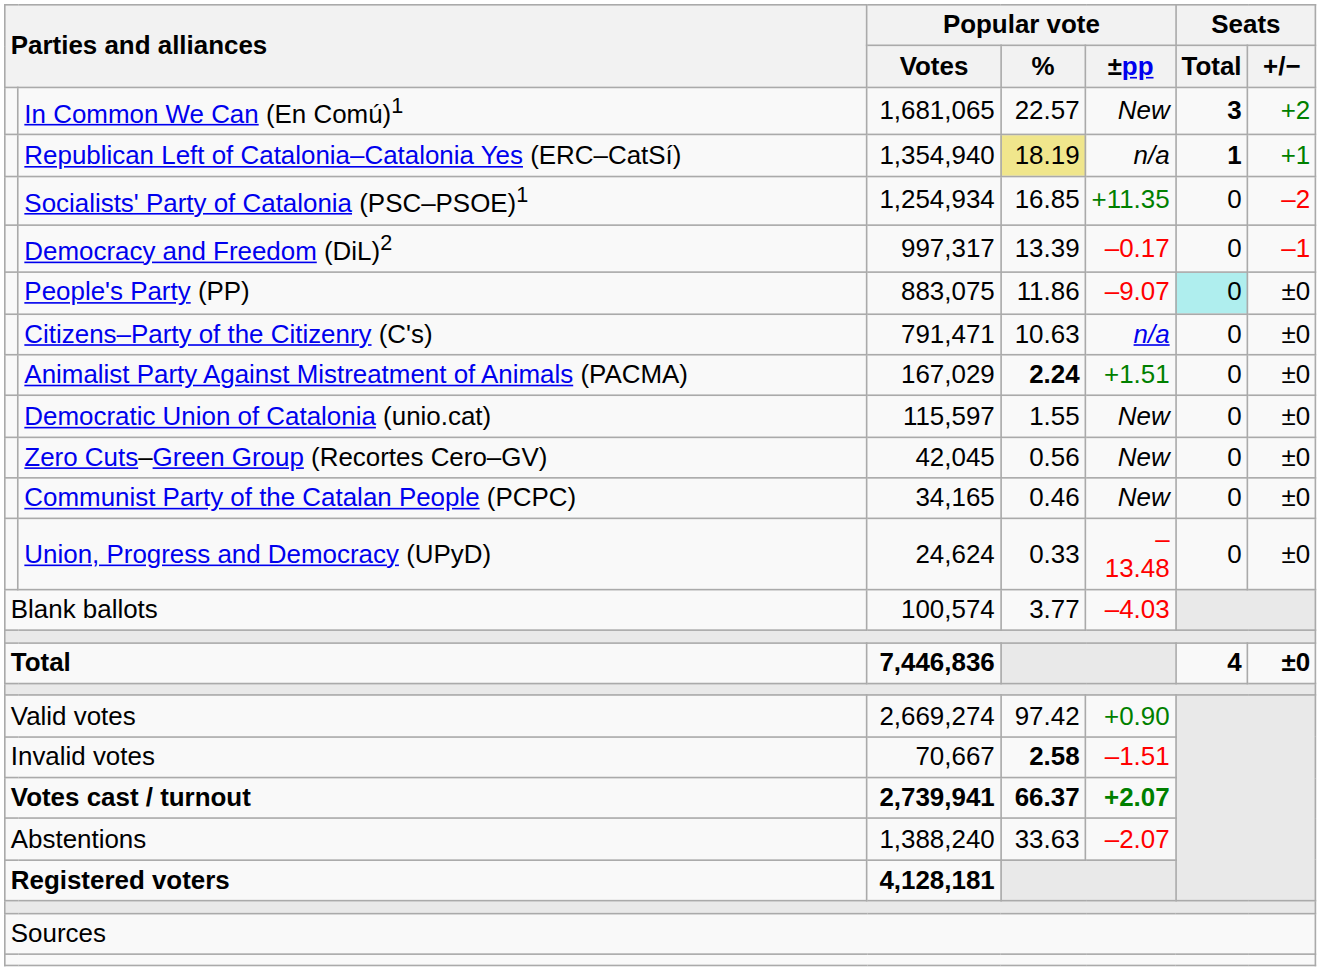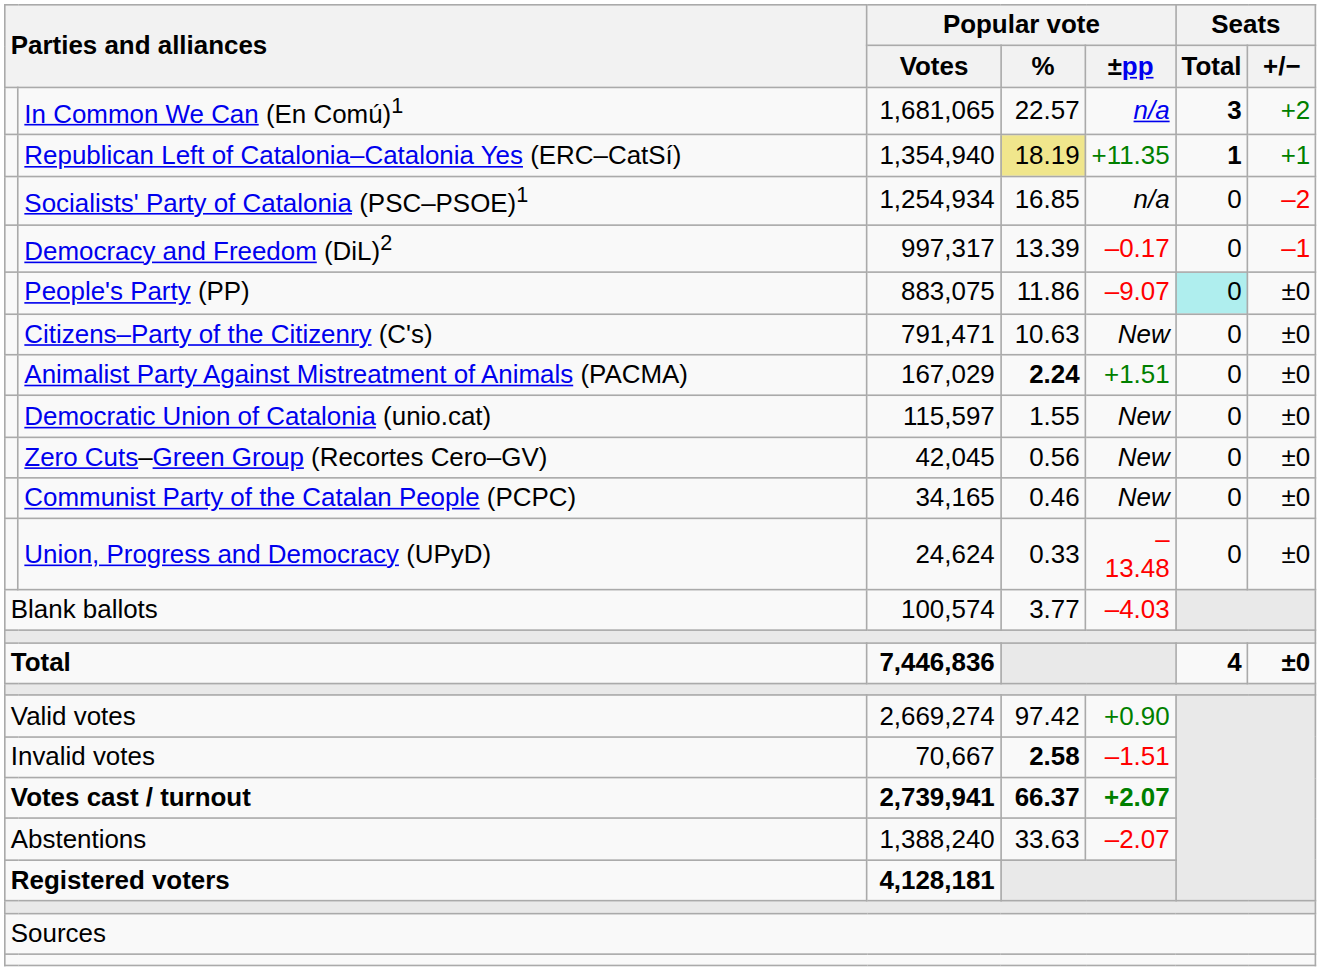(1144, 110) New -> (1152, 110) n/a
(1152, 155) n/a -> (1131, 155) +11.35
(1131, 199) +11.35 -> (1152, 199) n/a
(1152, 333) n/a -> (1144, 333) New
